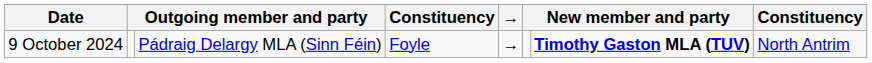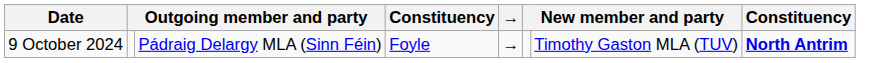(642, 44) bold -> (636, 44) normal
(804, 44) normal -> (797, 44) bold
